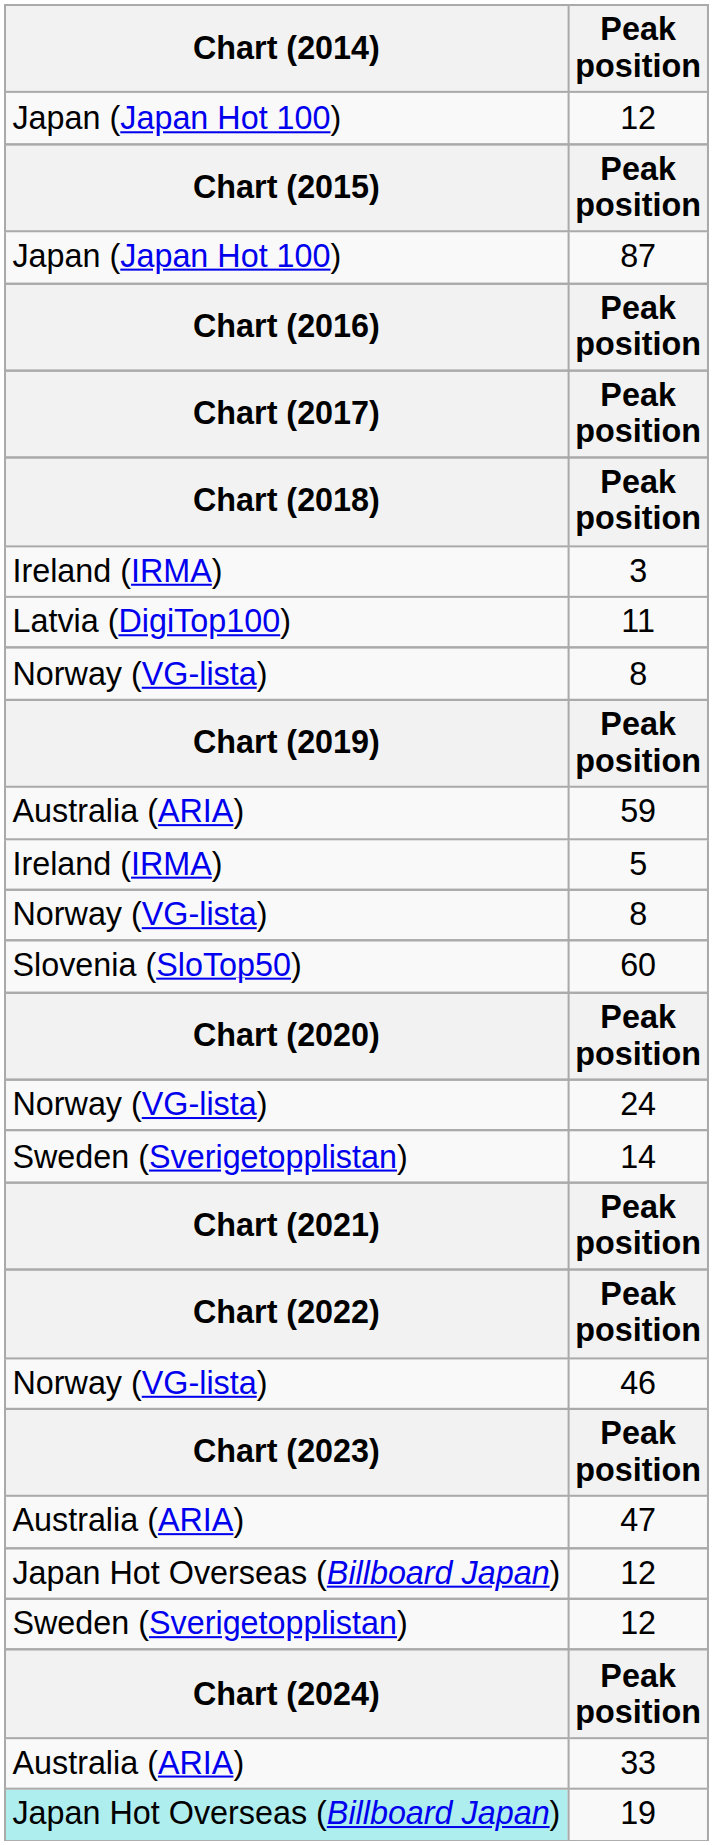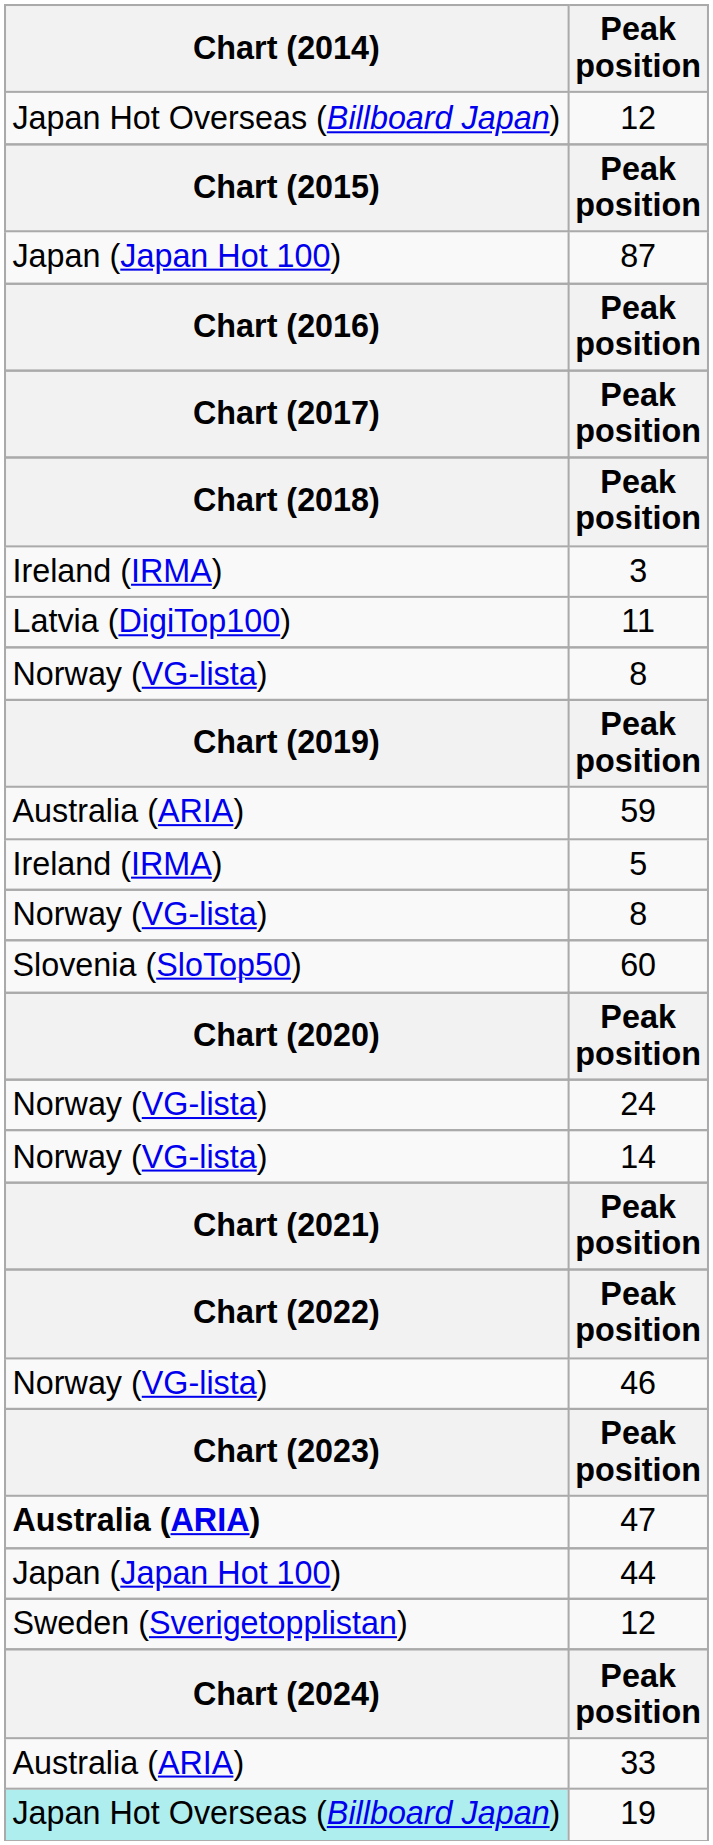(177, 117) Japan (Japan Hot 100) -> (286, 117) Japan Hot Overseas (Billboard Japan)
(210, 1156) Sweden (Sverigetopplistan) -> (140, 1156) Norway (VG-lista)
(128, 1521) normal -> (136, 1521) bold
(286, 1572) Japan Hot Overseas (Billboard Japan) -> (177, 1572) Japan (Japan Hot 100)
(638, 1572) 12 -> (638, 1572) 44
